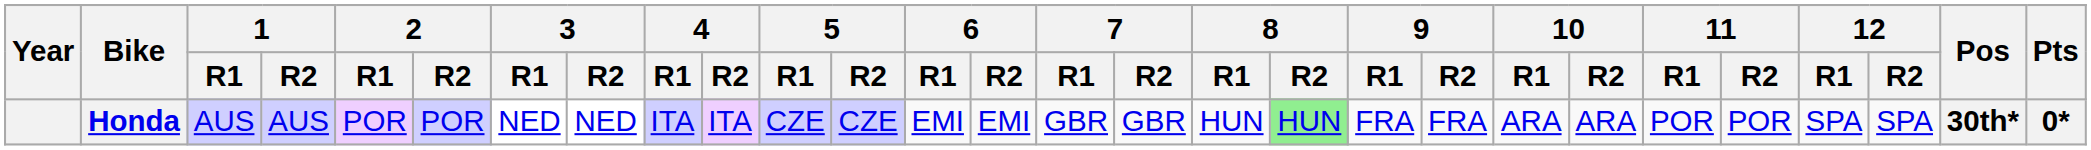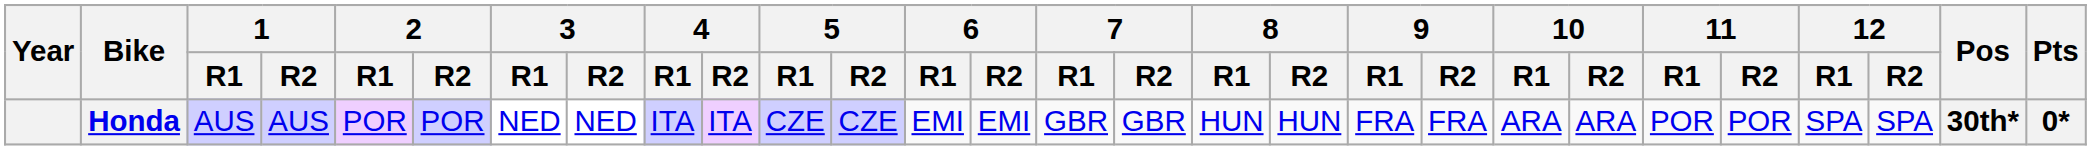(1309, 122) lightgreen background -> (1309, 122) no background
